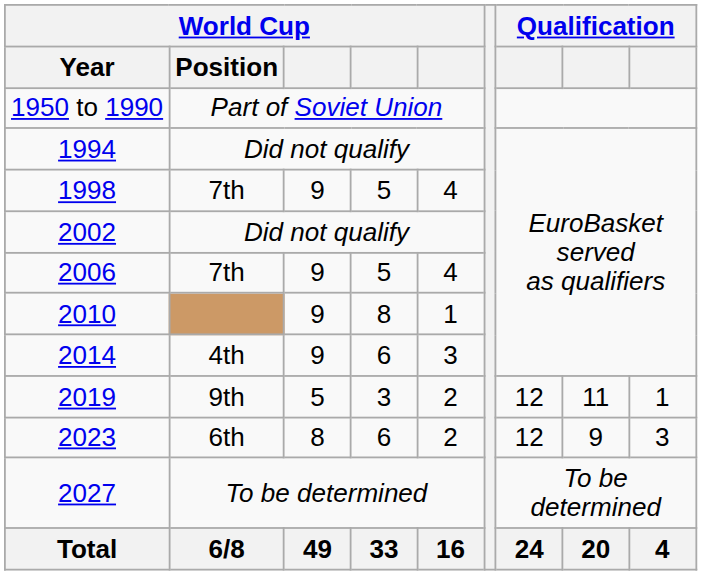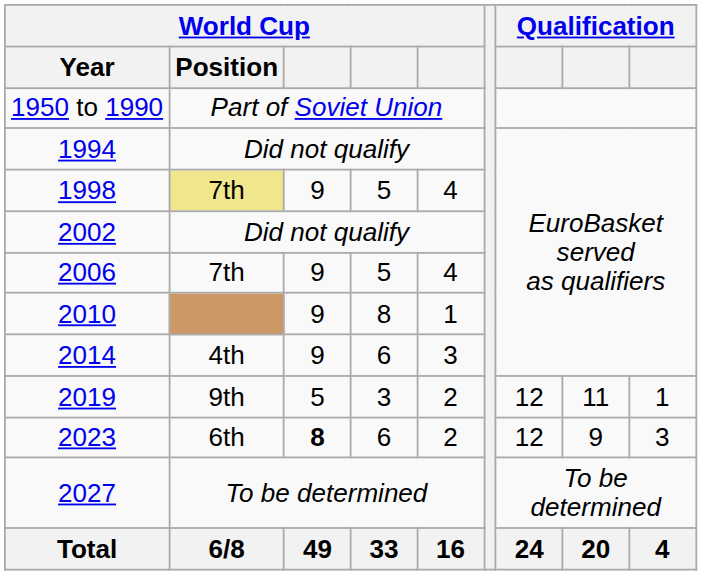(227, 191) no background -> (227, 191) khaki background
(317, 438) normal -> (317, 438) bold
